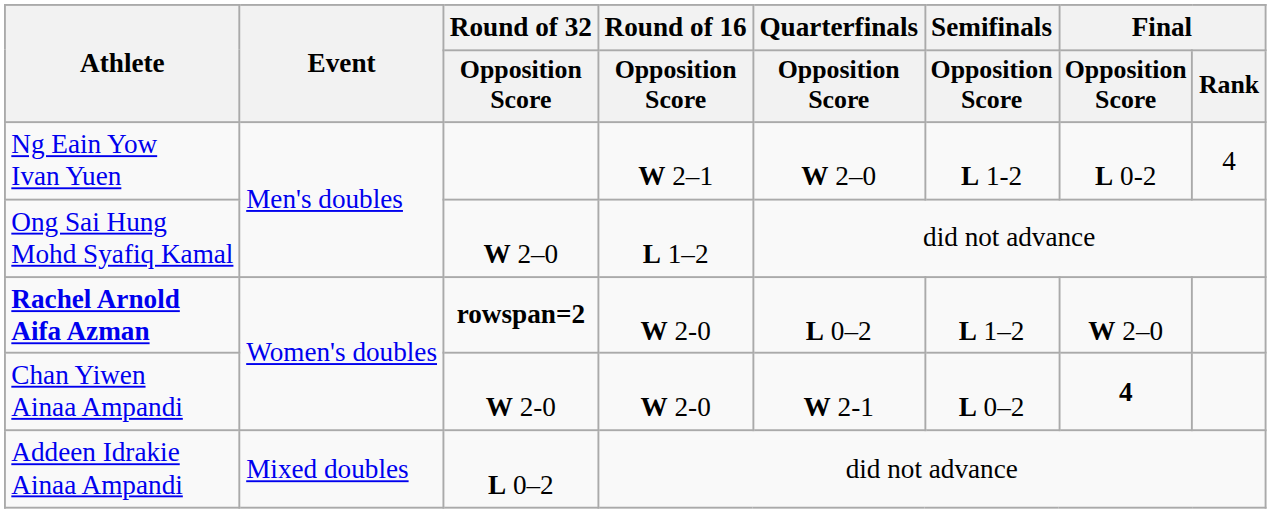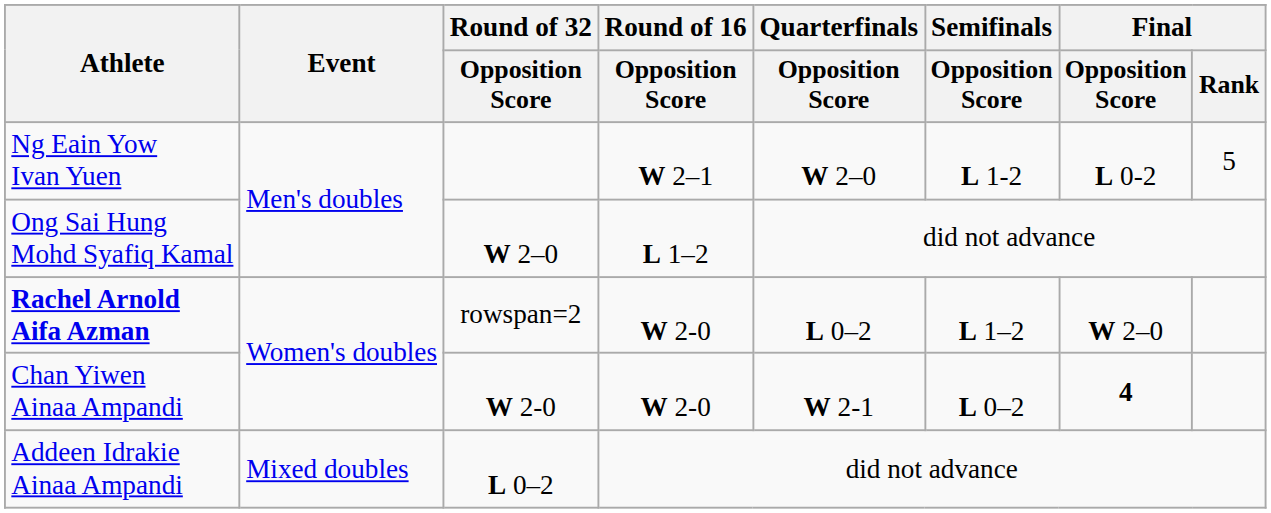(1229, 160) 4 -> (1229, 160) 5
(521, 315) bold -> (521, 315) normal
